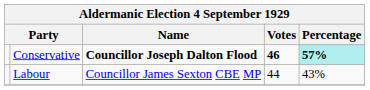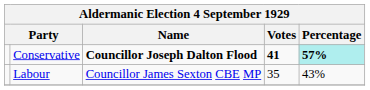(273, 54) 46 -> (273, 54) 41
(273, 74) 44 -> (273, 74) 35
